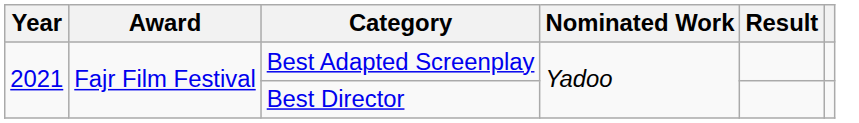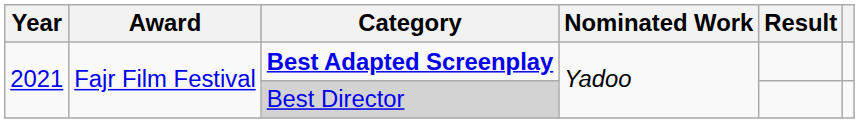(401, 61) normal -> (410, 61) bold
(336, 99) no background -> (336, 99) lightgrey background
